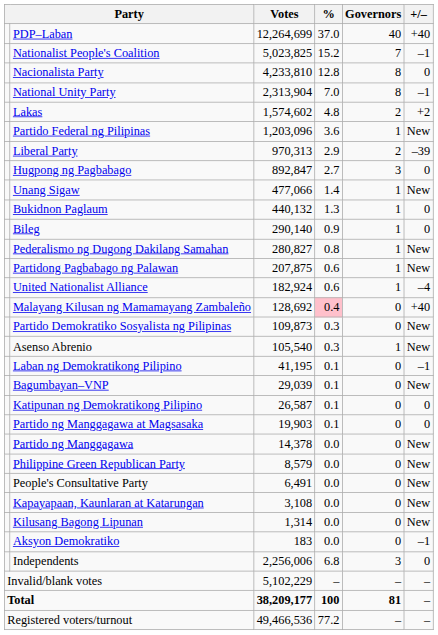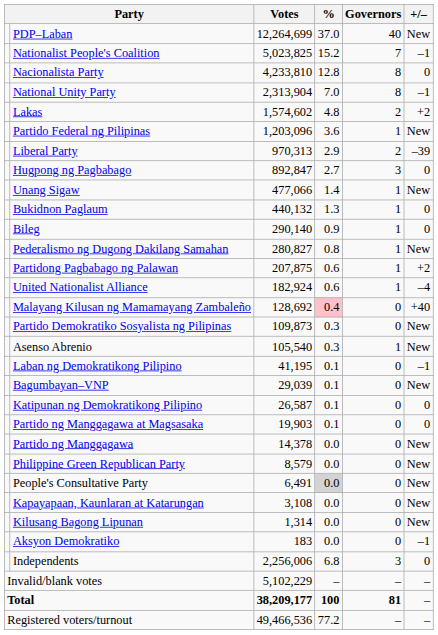(420, 33) +40 -> (418, 33) New
(418, 268) New -> (424, 268) +2
(332, 483) no background -> (332, 483) lightgrey background
